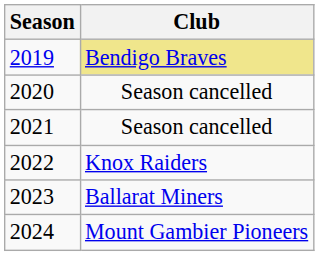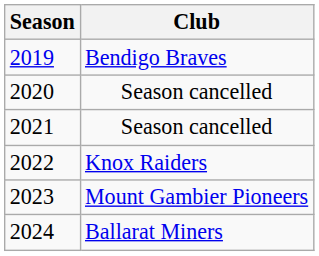(156, 57) khaki background -> (156, 57) no background
(154, 197) Ballarat Miners -> (197, 197) Mount Gambier Pioneers
(197, 232) Mount Gambier Pioneers -> (154, 232) Ballarat Miners
